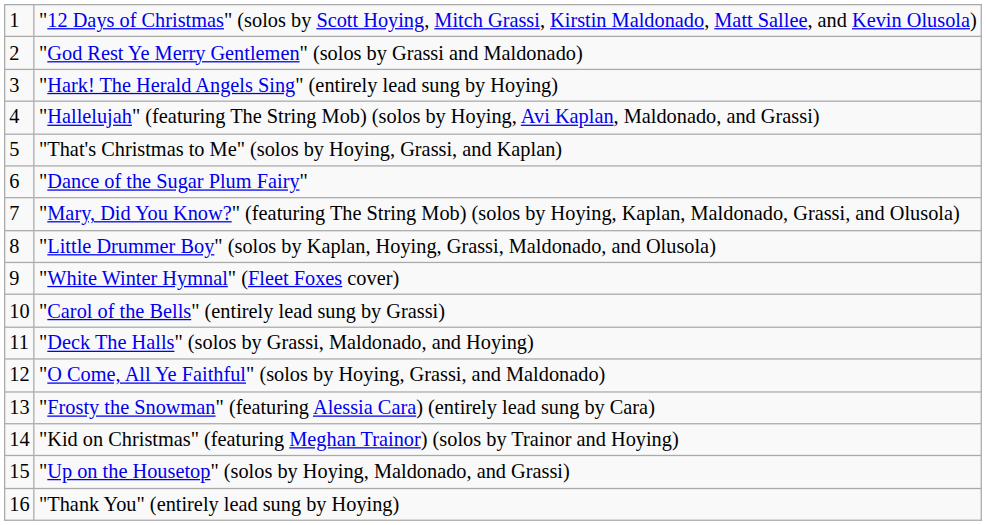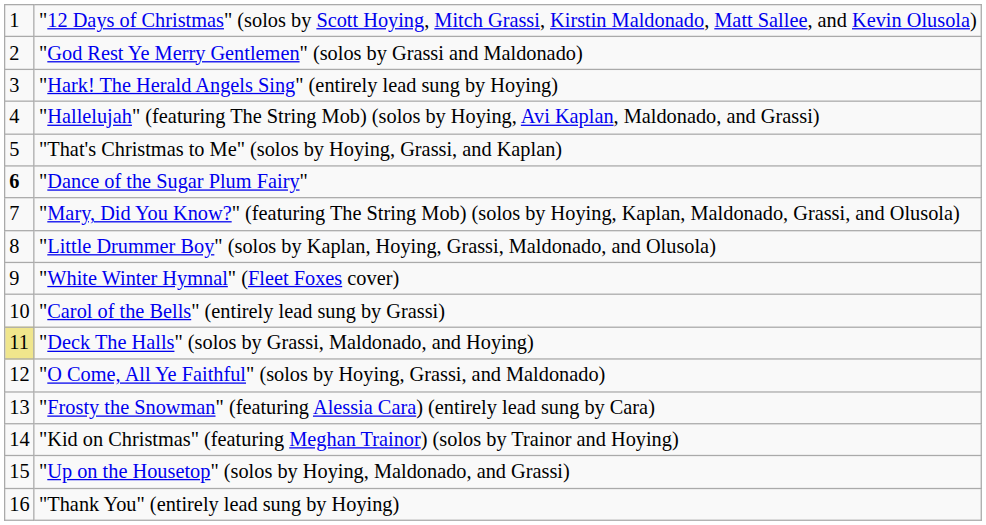(14, 181) normal -> (14, 181) bold
(19, 342) no background -> (19, 342) khaki background
